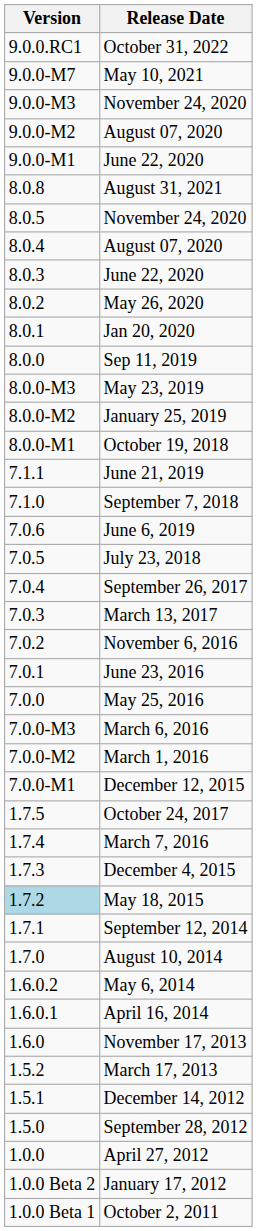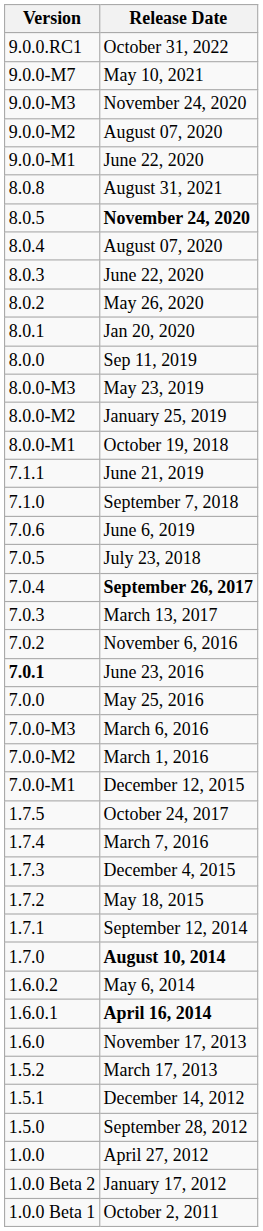(175, 217) normal -> (177, 217) bold
(175, 587) normal -> (178, 587) bold
(27, 672) normal -> (27, 672) bold
(27, 899) lightblue background -> (27, 899) no background
(163, 956) normal -> (165, 956) bold
(156, 1013) normal -> (158, 1013) bold
